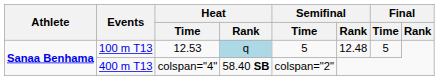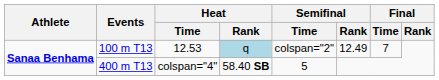(304, 49) 5 -> (304, 49) colspan="2"
(353, 49) 12.48 -> (353, 49) 12.49
(386, 49) 5 -> (386, 49) 7
(304, 67) colspan="2" -> (304, 67) 5
